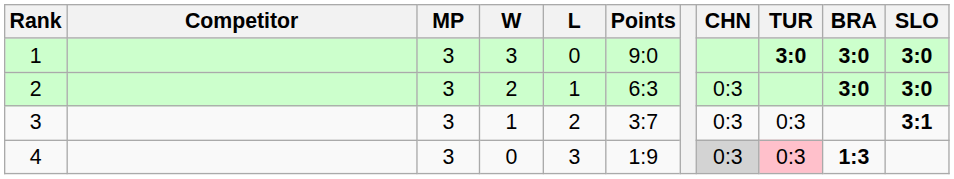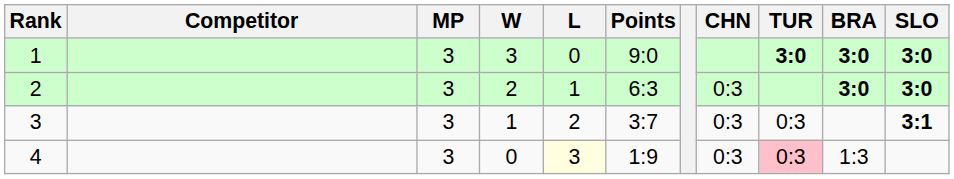(574, 156) no background -> (574, 156) lightyellow background
(728, 156) lightgrey background -> (728, 156) no background
(854, 156) bold -> (854, 156) normal
